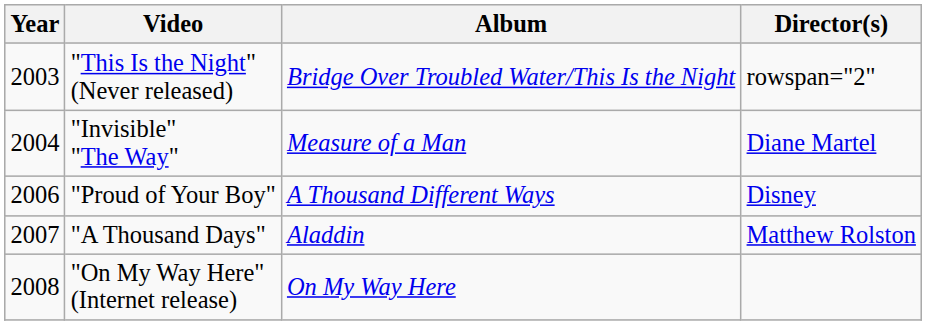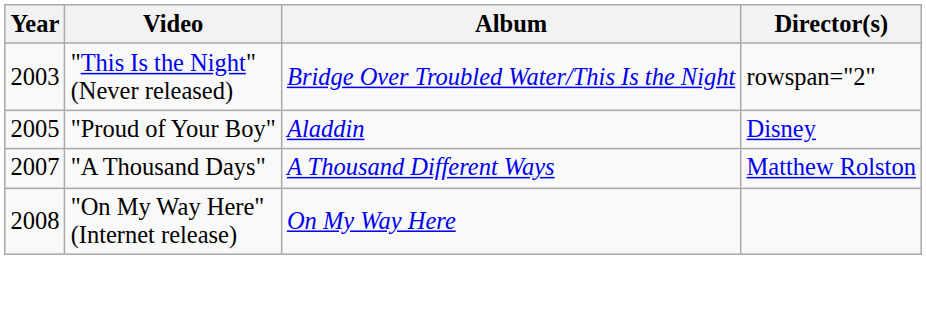- row: (125, 142)
(35, 195) 2006 -> (35, 129) 2005
(421, 195) A Thousand Different Ways -> (326, 129) Aladdin
(326, 234) Aladdin -> (421, 167) A Thousand Different Ways
